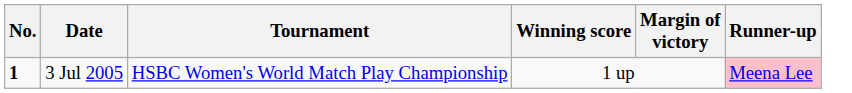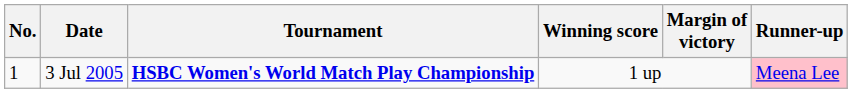(14, 73) bold -> (14, 73) normal
(320, 73) normal -> (333, 73) bold
